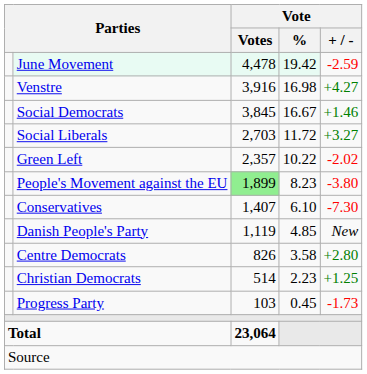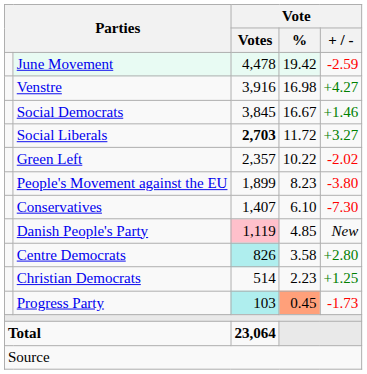(259, 135) normal -> (259, 135) bold
(259, 183) lightgreen background -> (259, 183) no background
(259, 231) no background -> (259, 231) pink background
(264, 254) no background -> (264, 254) paleturquoise background
(264, 302) no background -> (264, 302) paleturquoise background
(303, 302) no background -> (303, 302) lightsalmon background
